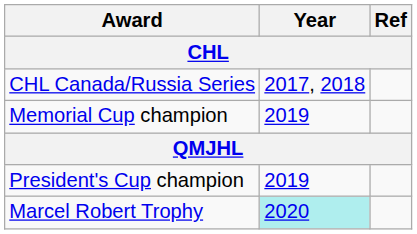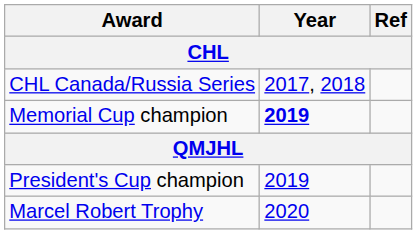(287, 116) normal -> (287, 116) bold
(287, 212) paleturquoise background -> (287, 212) no background
